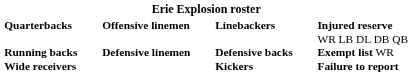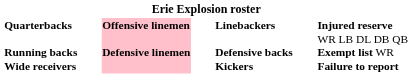(146, 39) no background -> (146, 39) pink background
